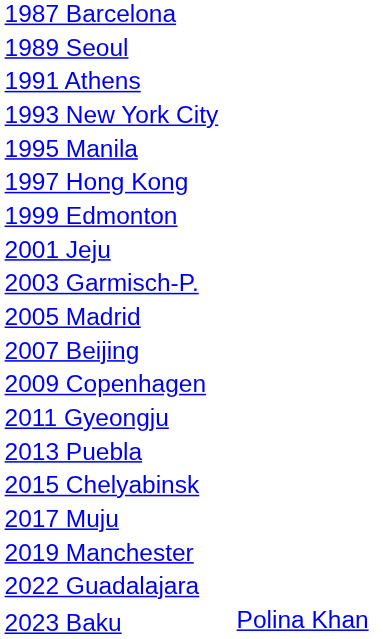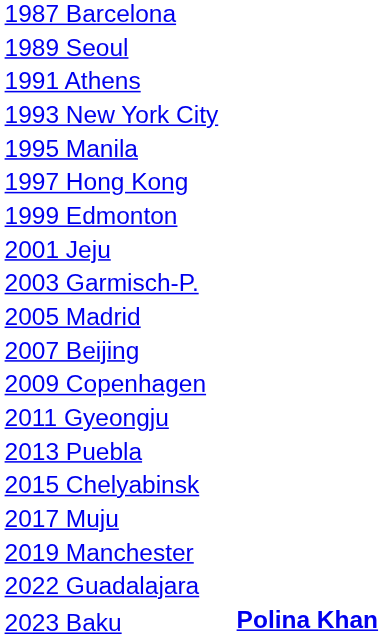(303, 619) normal -> (307, 619) bold
